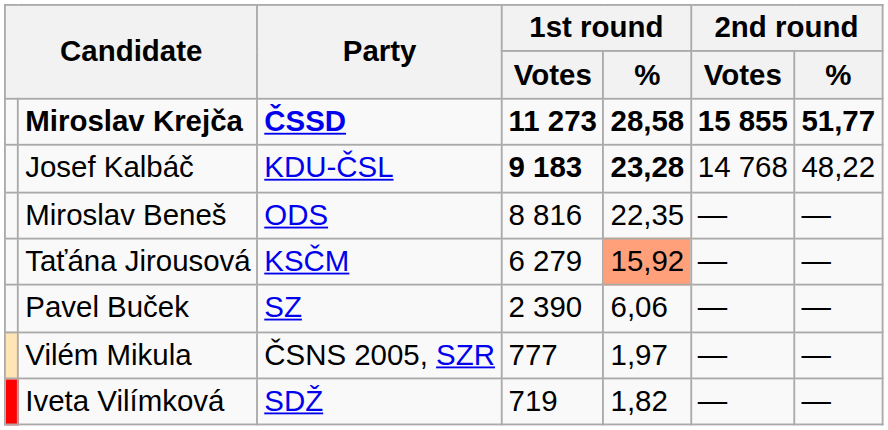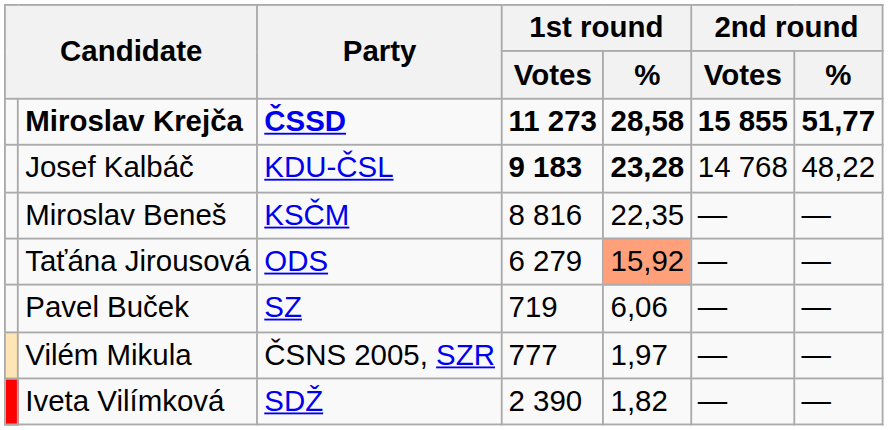(296, 214) ODS -> (307, 214) KSČM
(307, 261) KSČM -> (296, 261) ODS
(545, 307) 2 390 -> (533, 307) 719
(533, 401) 719 -> (545, 401) 2 390
